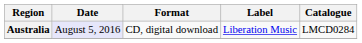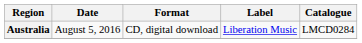(88, 30) lavender background -> (88, 30) no background
